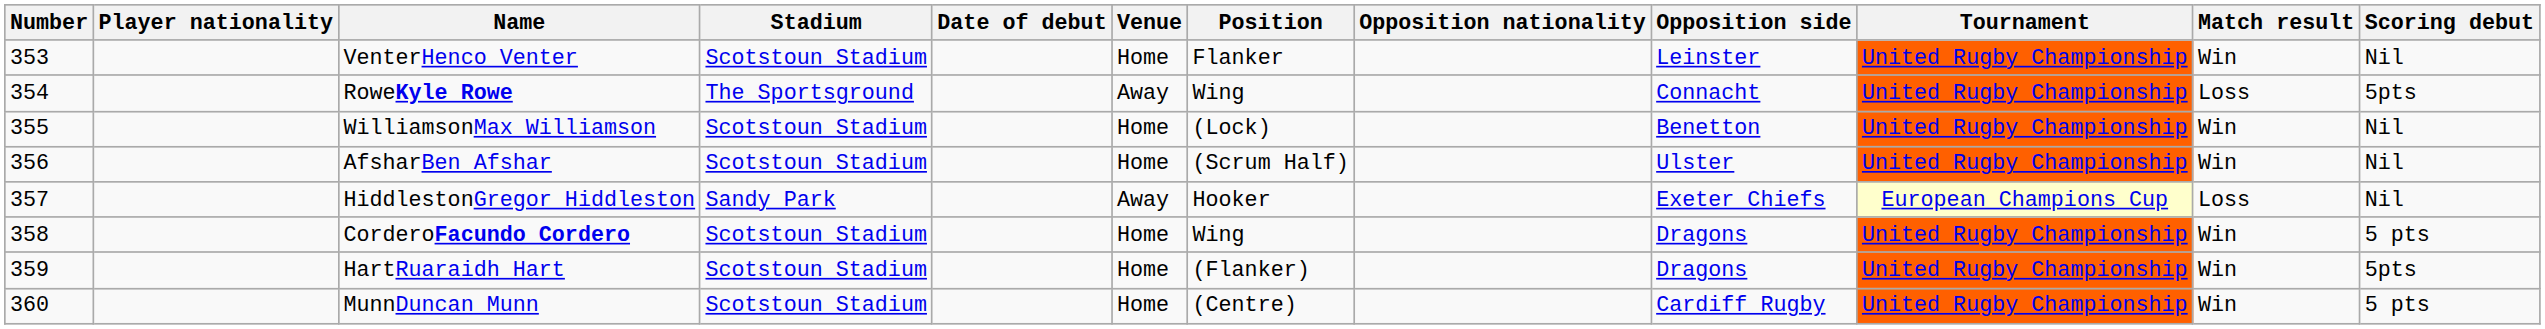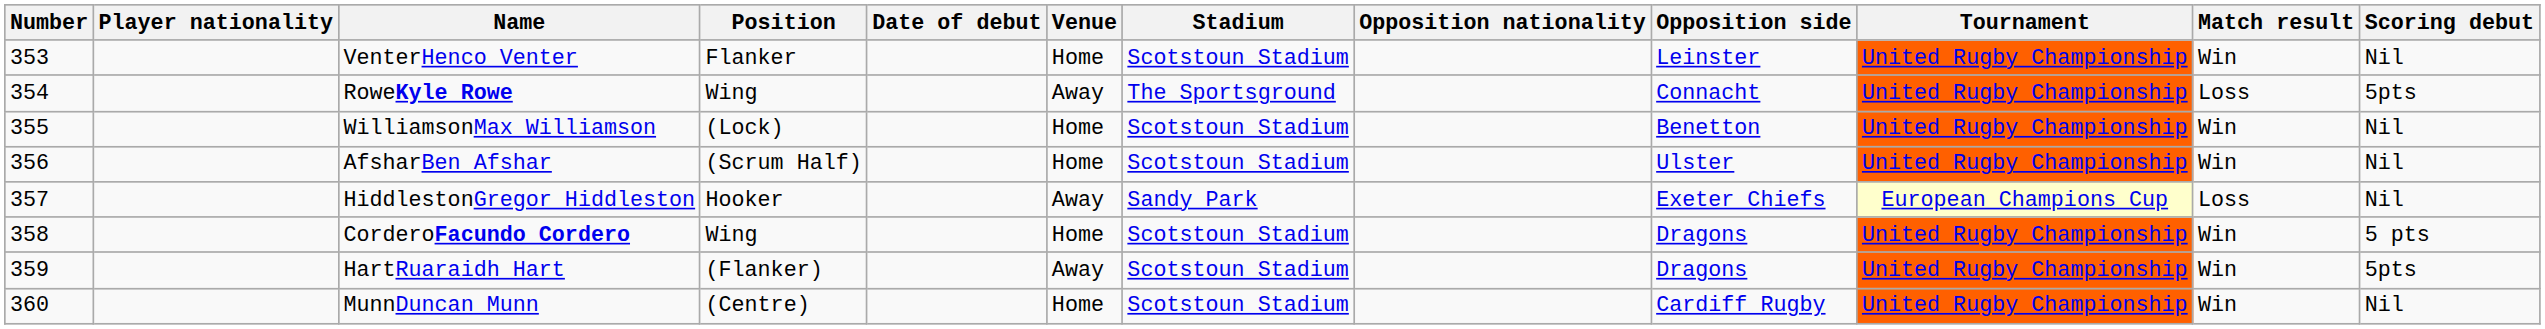columns swapped: (1271, 23) <-> (816, 23)
(1143, 270) Home -> (1078, 270) Away
(2397, 306) 5 pts -> (2384, 306) Nil
